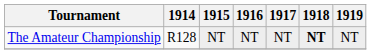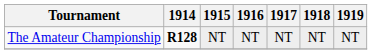(182, 38) normal -> (182, 38) bold
(316, 38) bold -> (317, 38) normal
